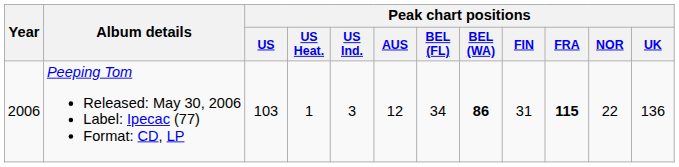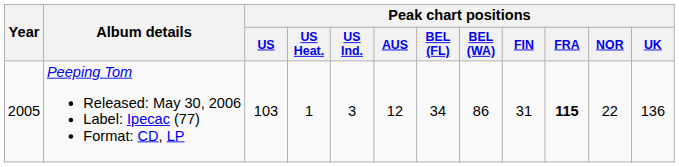(24, 111) 2006 -> (24, 111) 2005
(481, 111) bold -> (481, 111) normal
